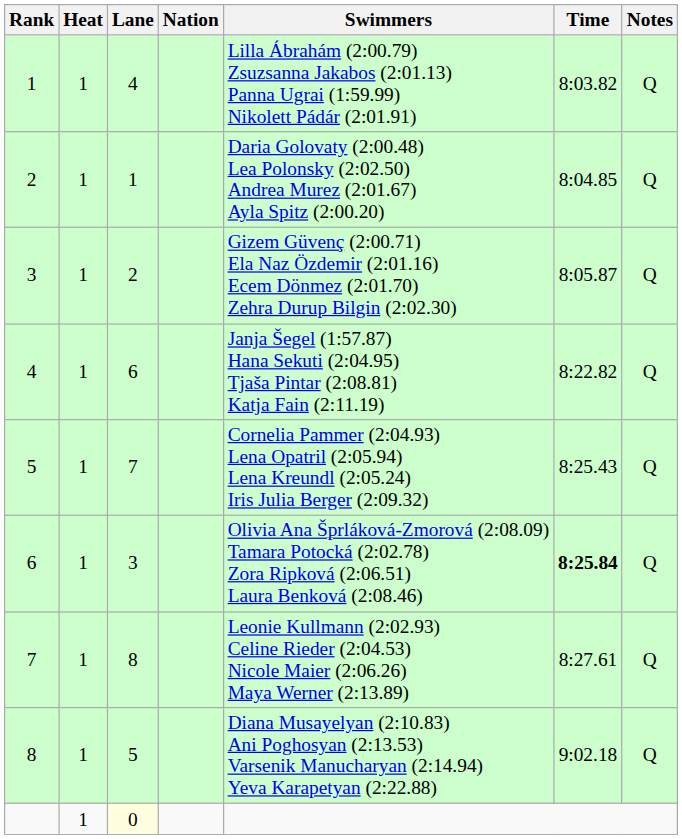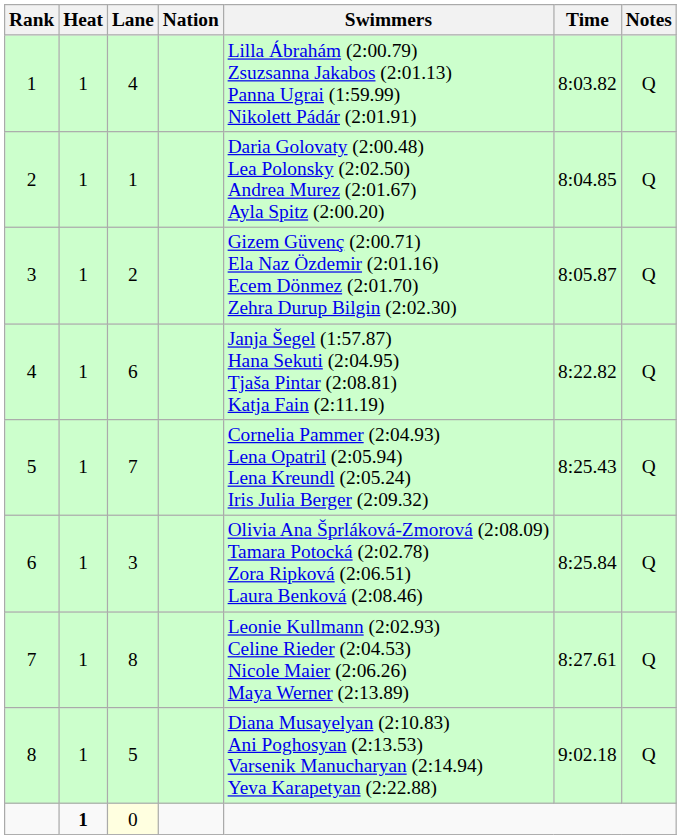(588, 563) bold -> (587, 563) normal
(83, 818) normal -> (83, 818) bold
